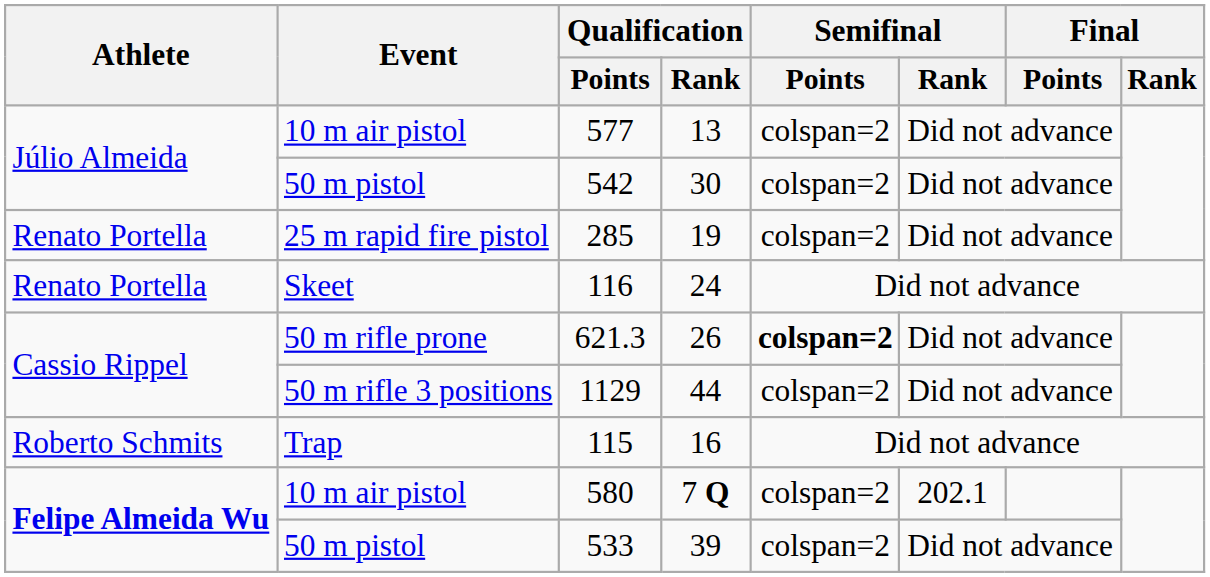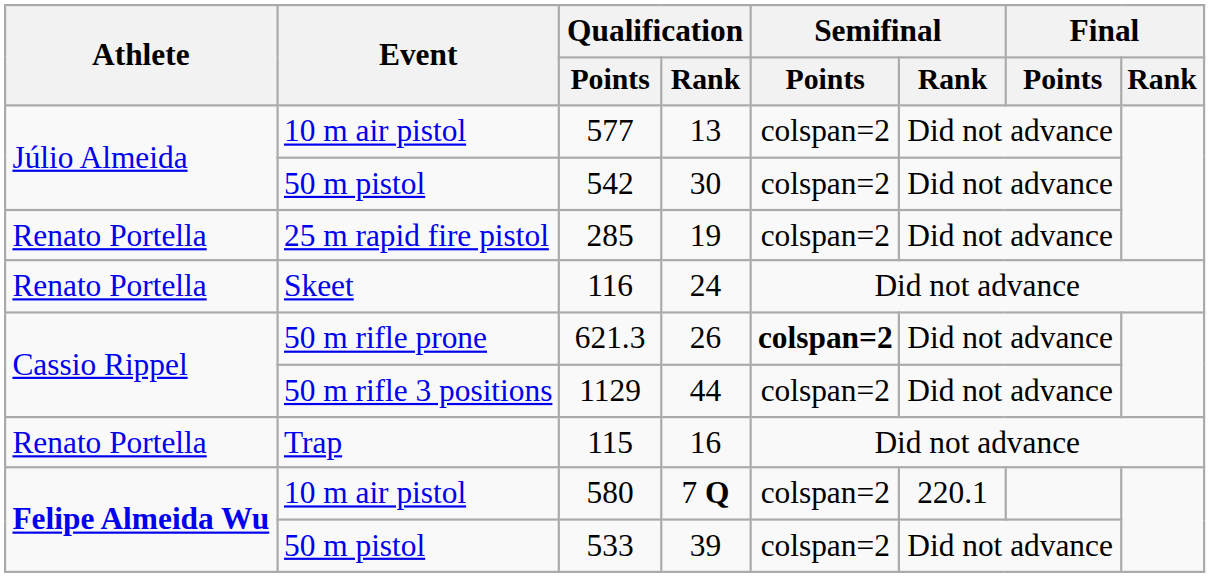(117, 442) Roberto Schmits -> (110, 442) Renato Portella
(952, 493) 202.1 -> (952, 493) 220.1
